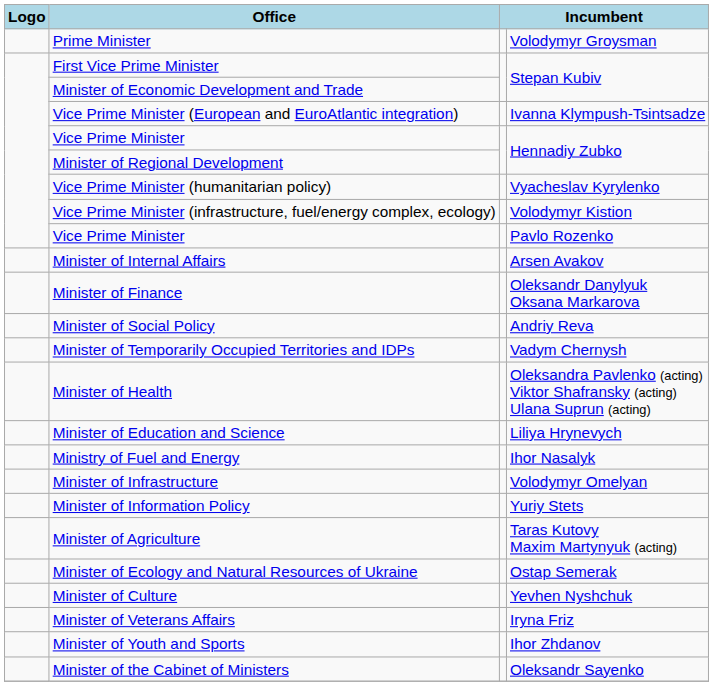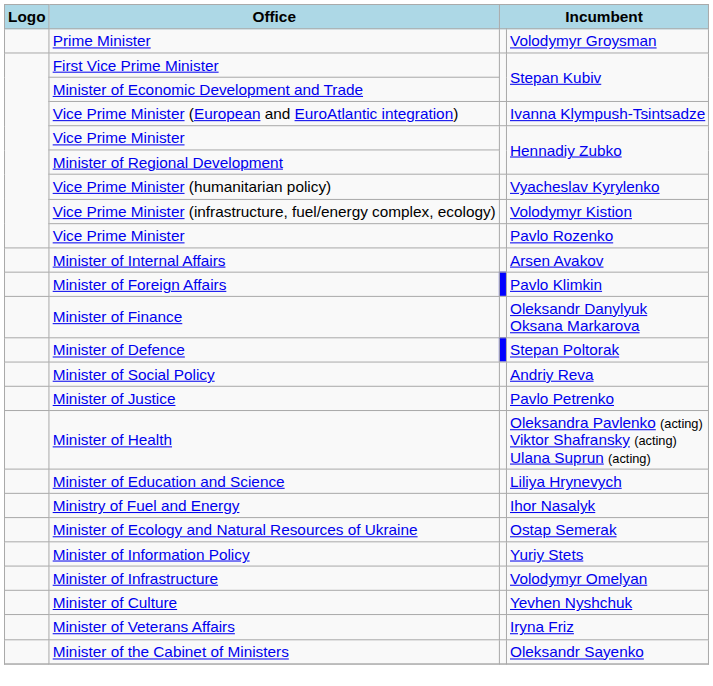+ row: (140, 284)
+ row: (119, 350)
- row: (234, 350)
+ row: (114, 399)
rows swapped: (135, 482) <-> (235, 572)
- row: (126, 539)
- row: (149, 644)
